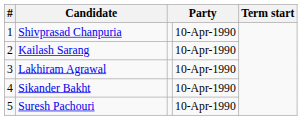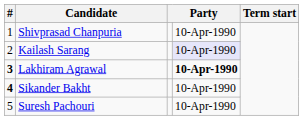(205, 50) no background -> (205, 50) lavender background
(10, 69) normal -> (10, 69) bold
(205, 69) normal -> (206, 69) bold
(10, 87) normal -> (10, 87) bold
